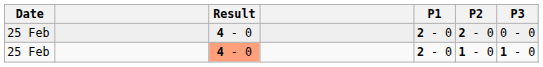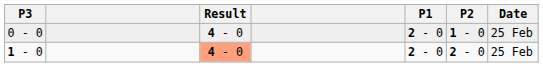columns swapped: (30, 14) <-> (518, 14)
(476, 33) 2 - 0 -> (467, 33) 1 - 0
(476, 52) 1 - 0 -> (467, 52) 2 - 0
